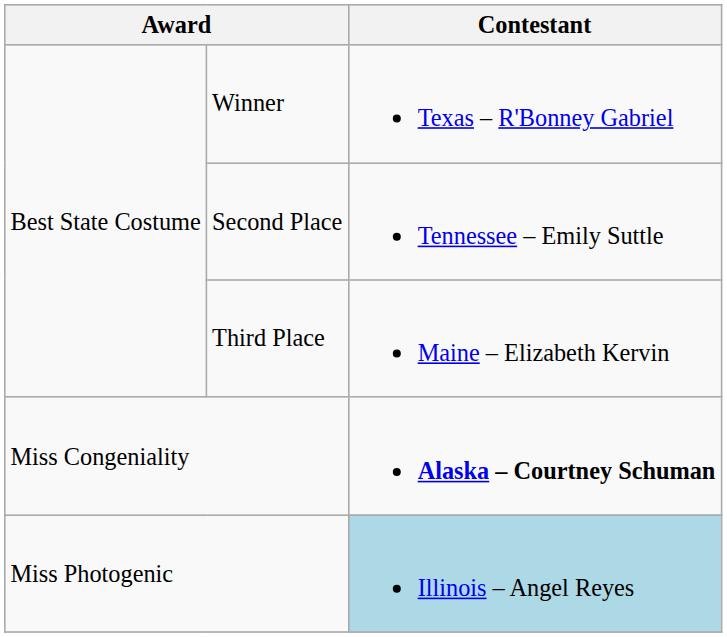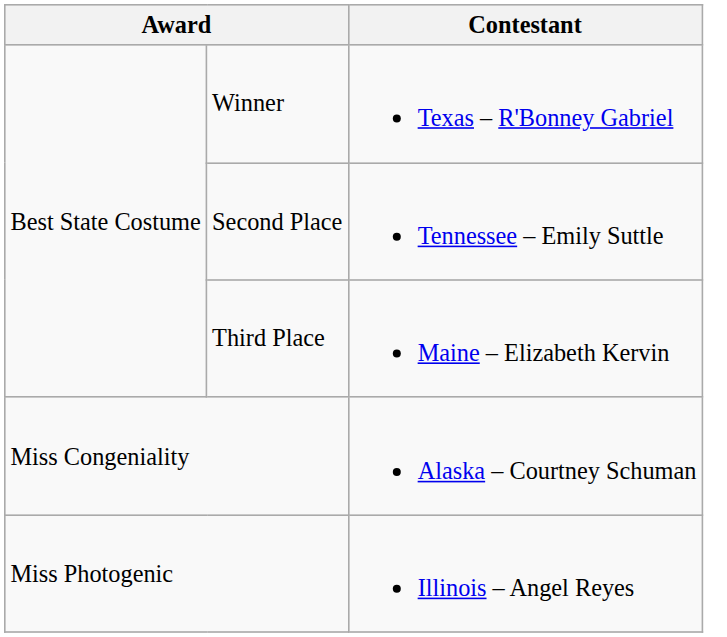(535, 471) bold -> (525, 471) normal
(535, 588) lightblue background -> (525, 588) no background
